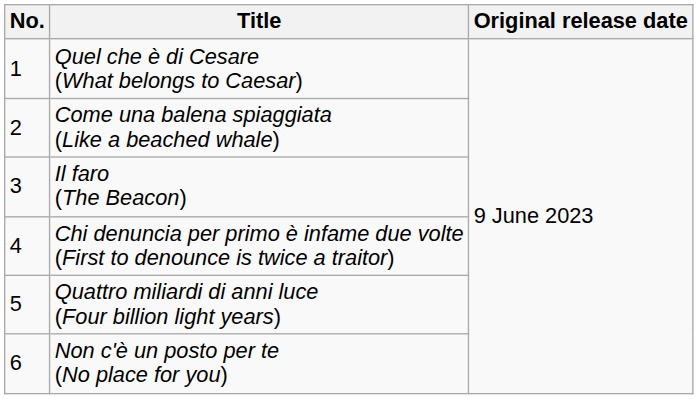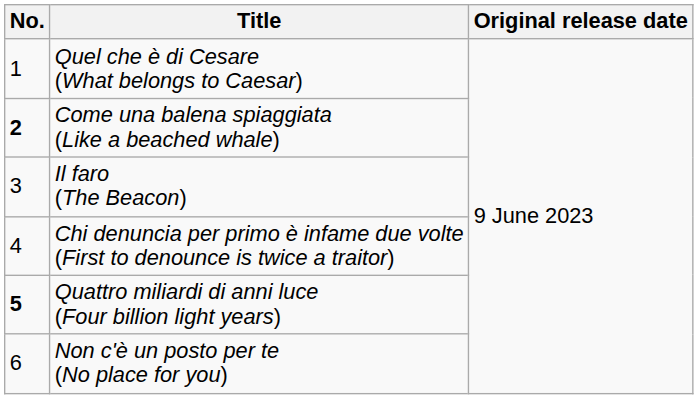(16, 127) normal -> (16, 127) bold
(16, 304) normal -> (16, 304) bold
